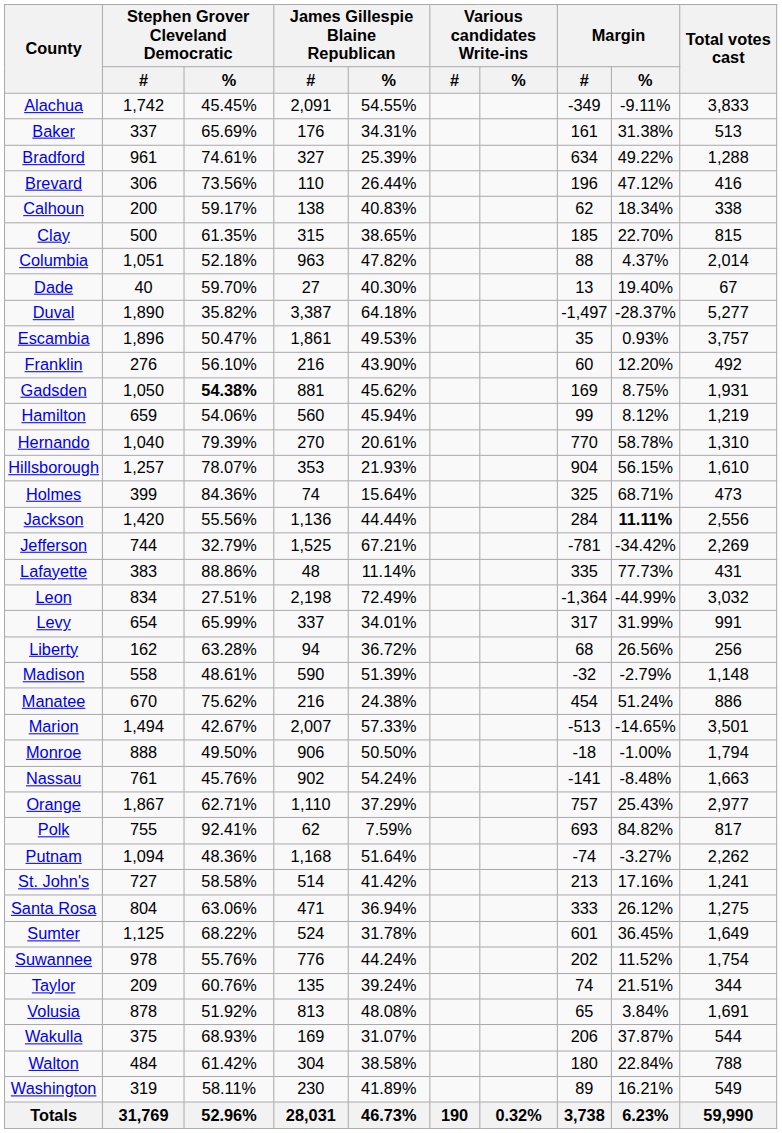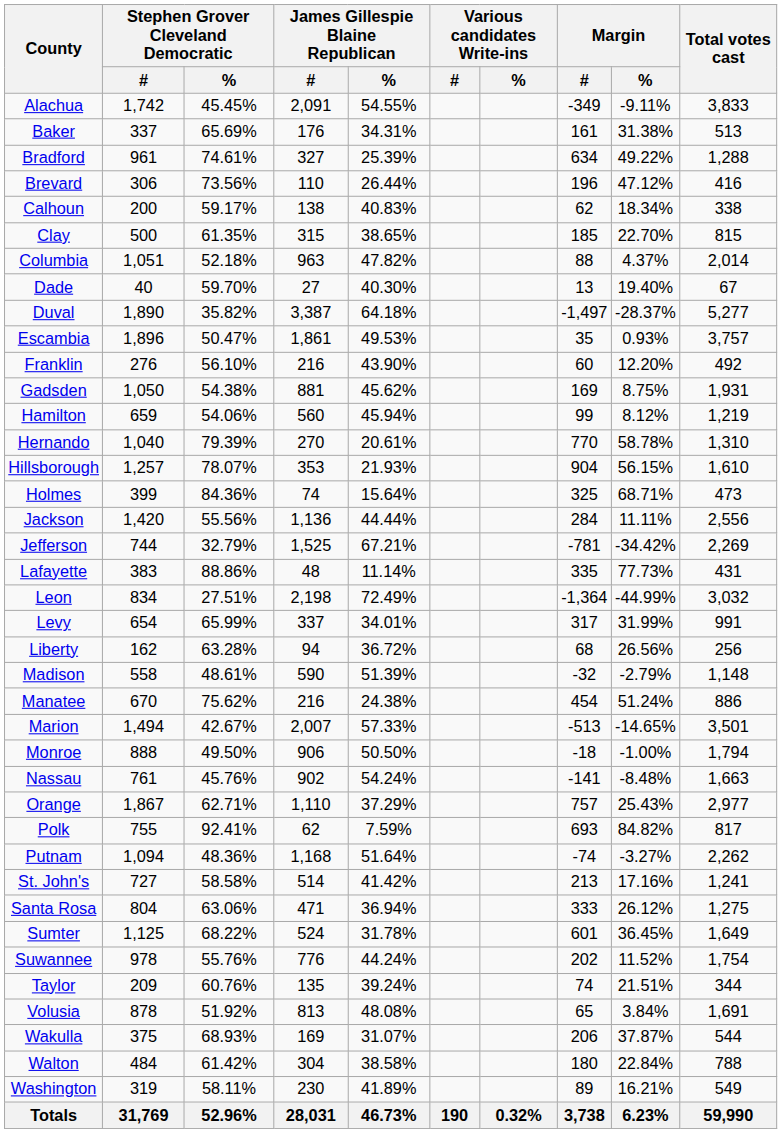(229, 390) bold -> (229, 390) normal
(645, 520) bold -> (645, 520) normal
